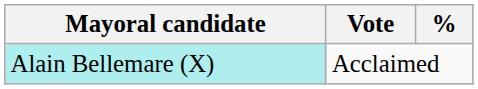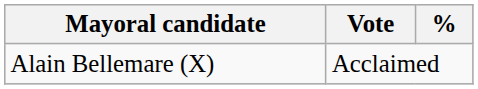(112, 63) paleturquoise background -> (112, 63) no background
